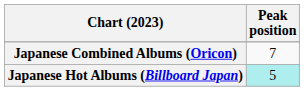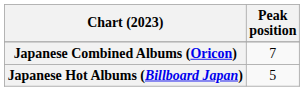(273, 75) paleturquoise background -> (273, 75) no background
